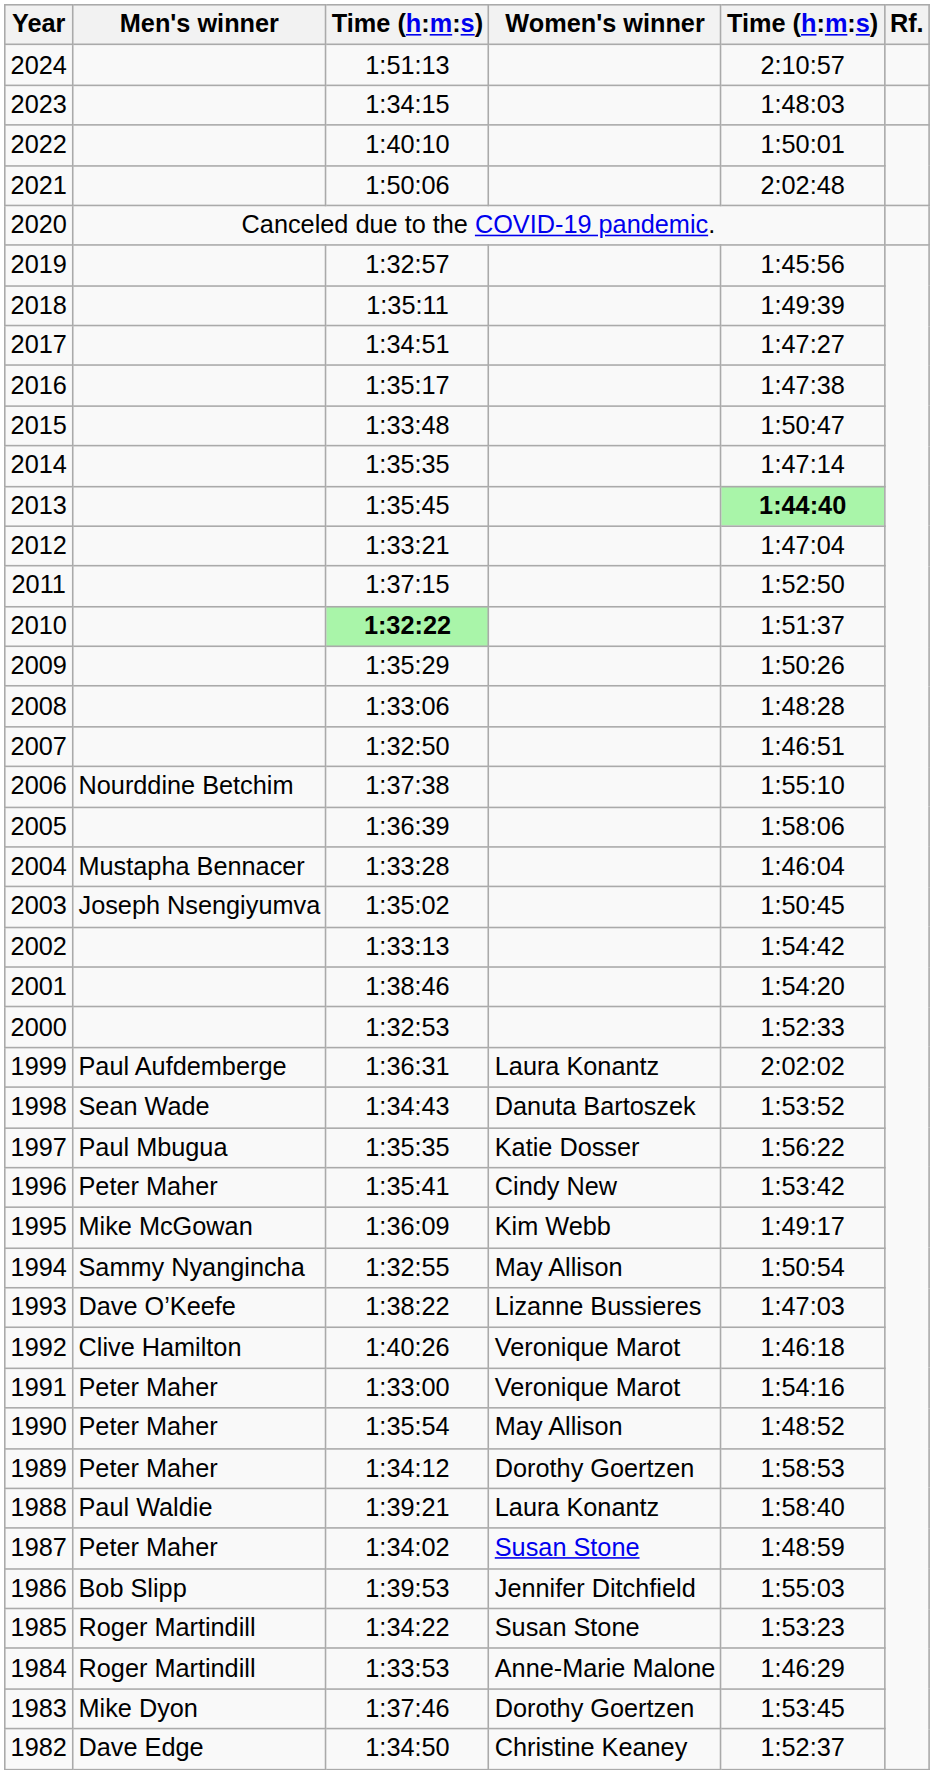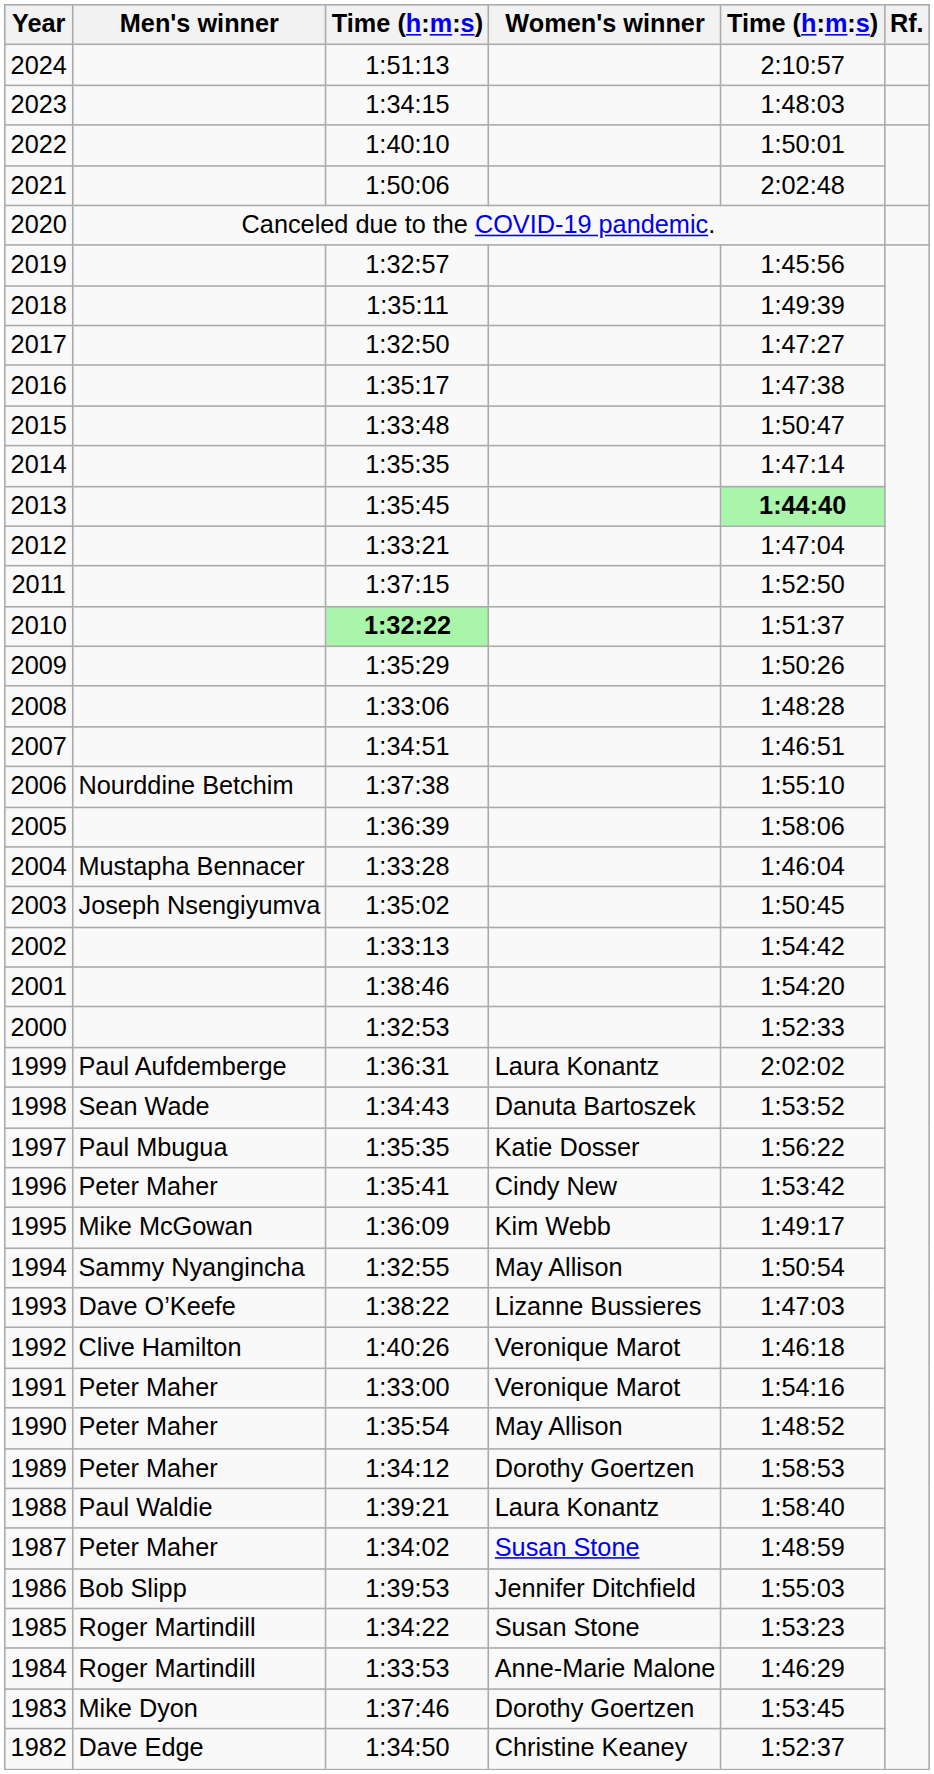(407, 345) 1:34:51 -> (407, 345) 1:32:50
(407, 746) 1:32:50 -> (407, 746) 1:34:51
